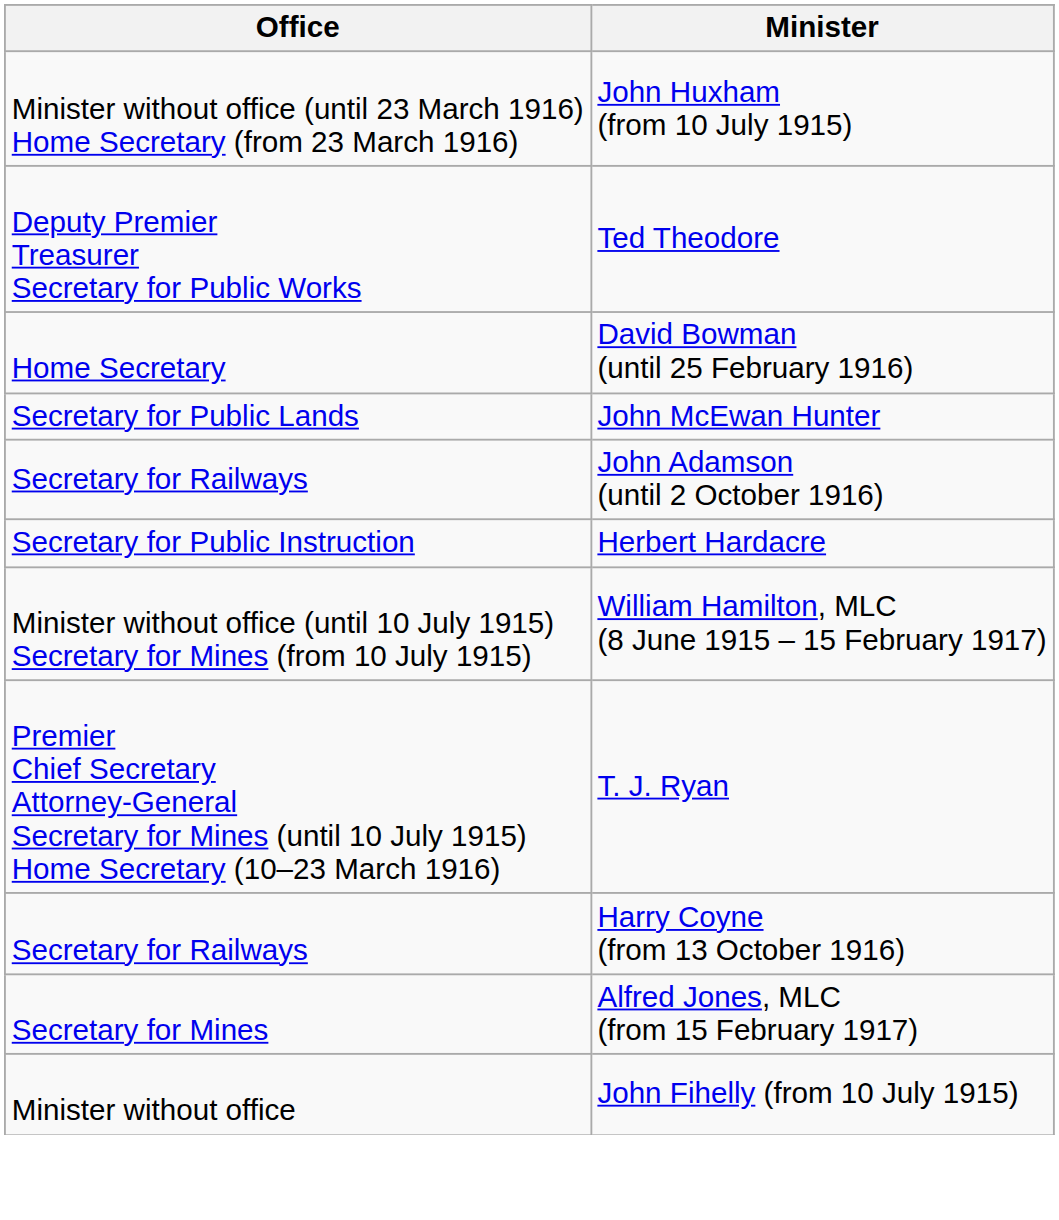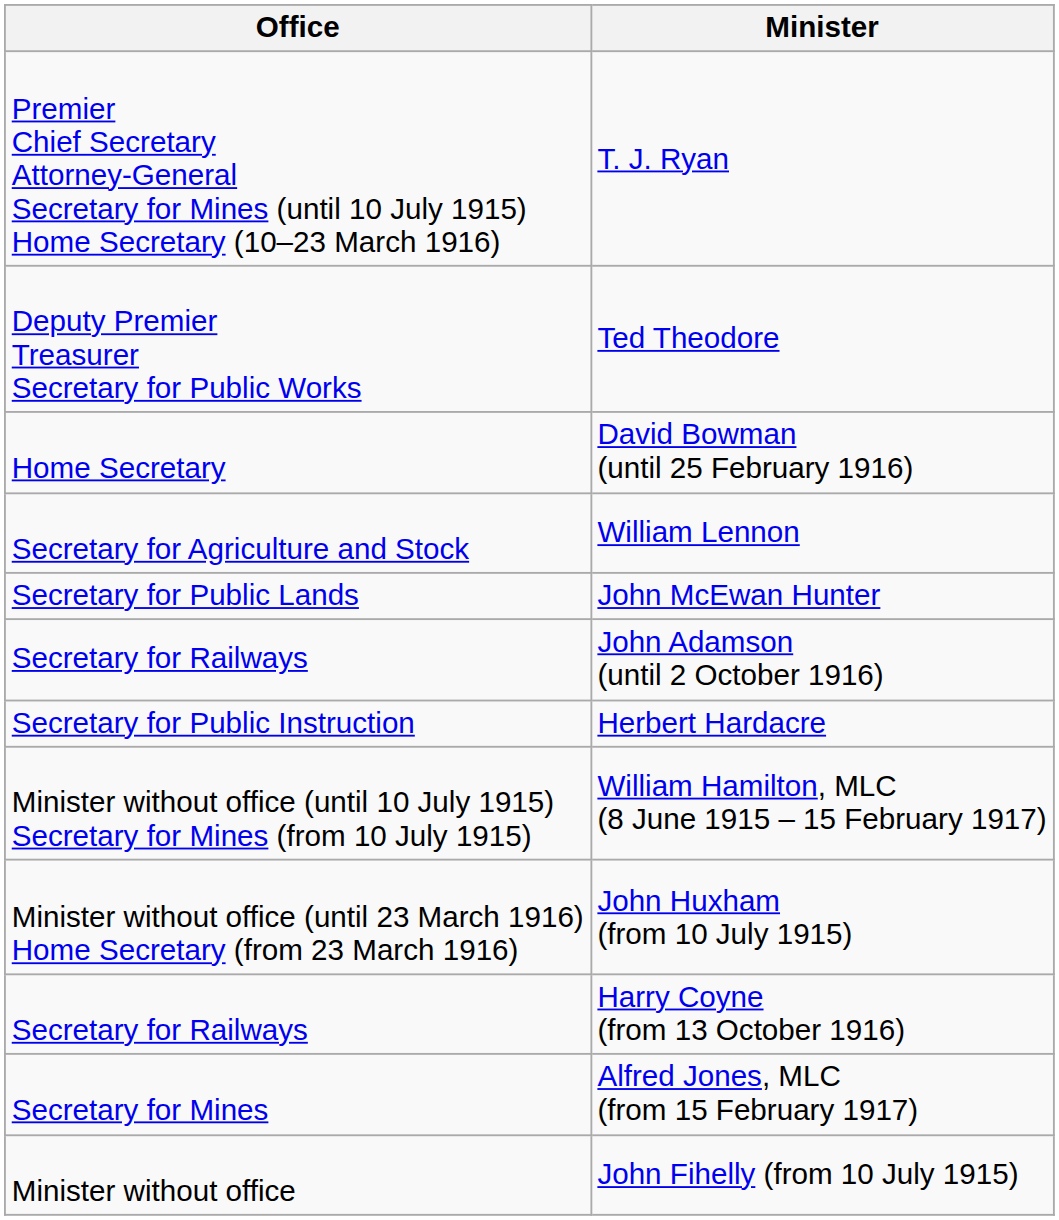rows swapped: (663, 786) <-> (725, 108)
+ row: (699, 532)
